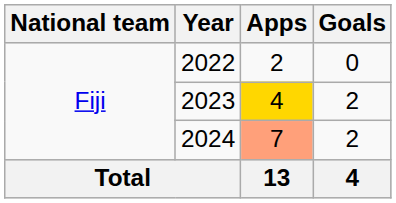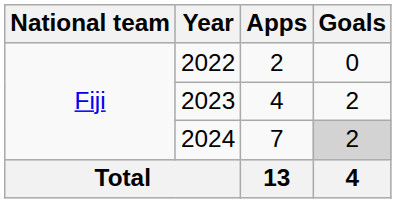(277, 100) gold background -> (277, 100) no background
(277, 139) lightsalmon background -> (277, 139) no background
(352, 139) no background -> (352, 139) lightgrey background
